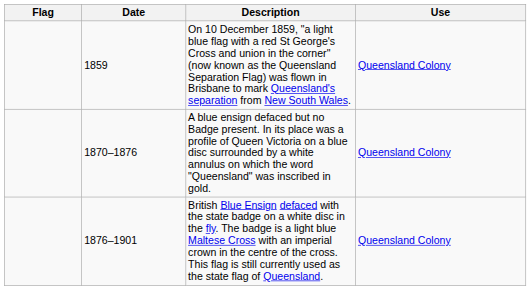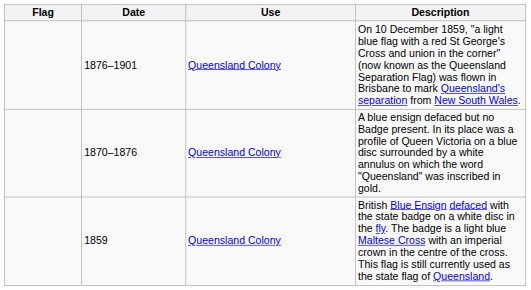columns swapped: (440, 12) <-> (271, 12)
(96, 65) 1859 -> (111, 65) 1876–1901
(111, 241) 1876–1901 -> (96, 241) 1859
